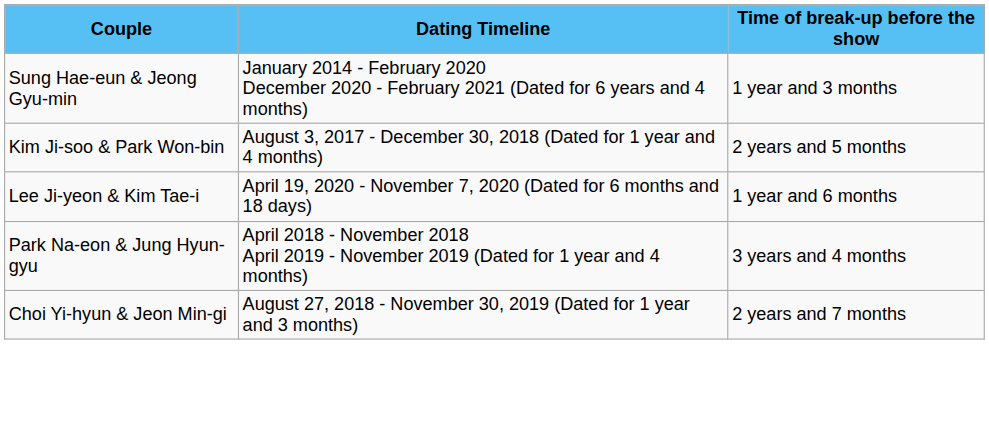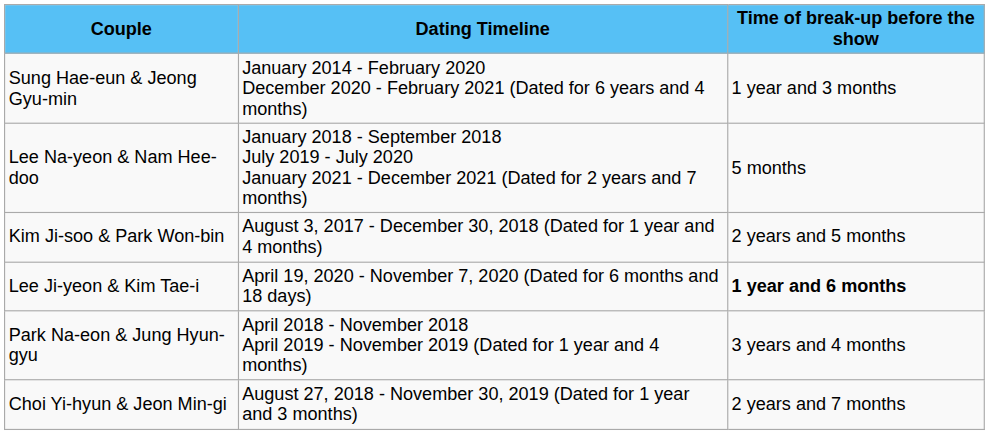+ row: (113, 167)
(815, 196) normal -> (819, 286) bold
